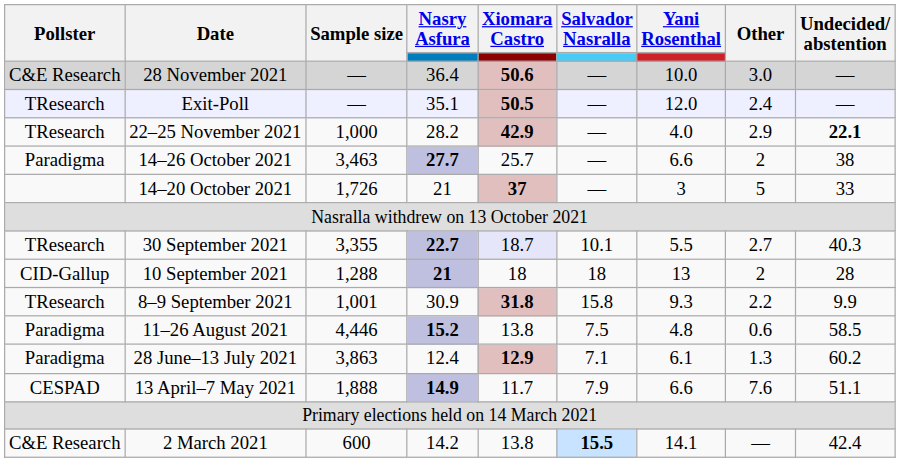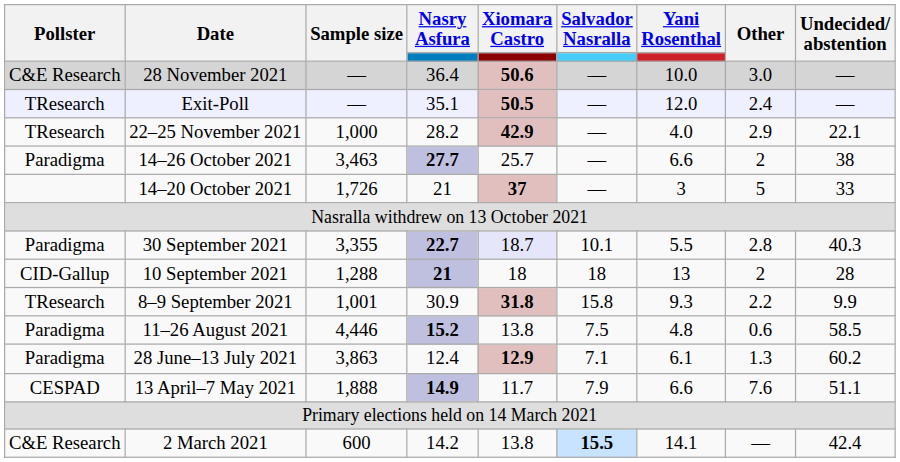(845, 132) bold -> (845, 132) normal
(65, 245) TResearch -> (65, 245) Paradigma
(760, 245) 2.7 -> (760, 245) 2.8
